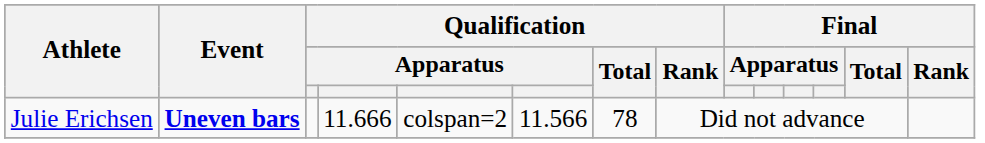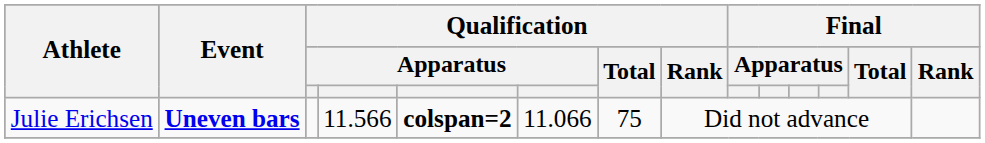(357, 117) 11.666 -> (357, 117) 11.566
(455, 117) normal -> (457, 117) bold
(553, 117) 11.566 -> (557, 117) 11.066
(625, 117) 78 -> (629, 117) 75
